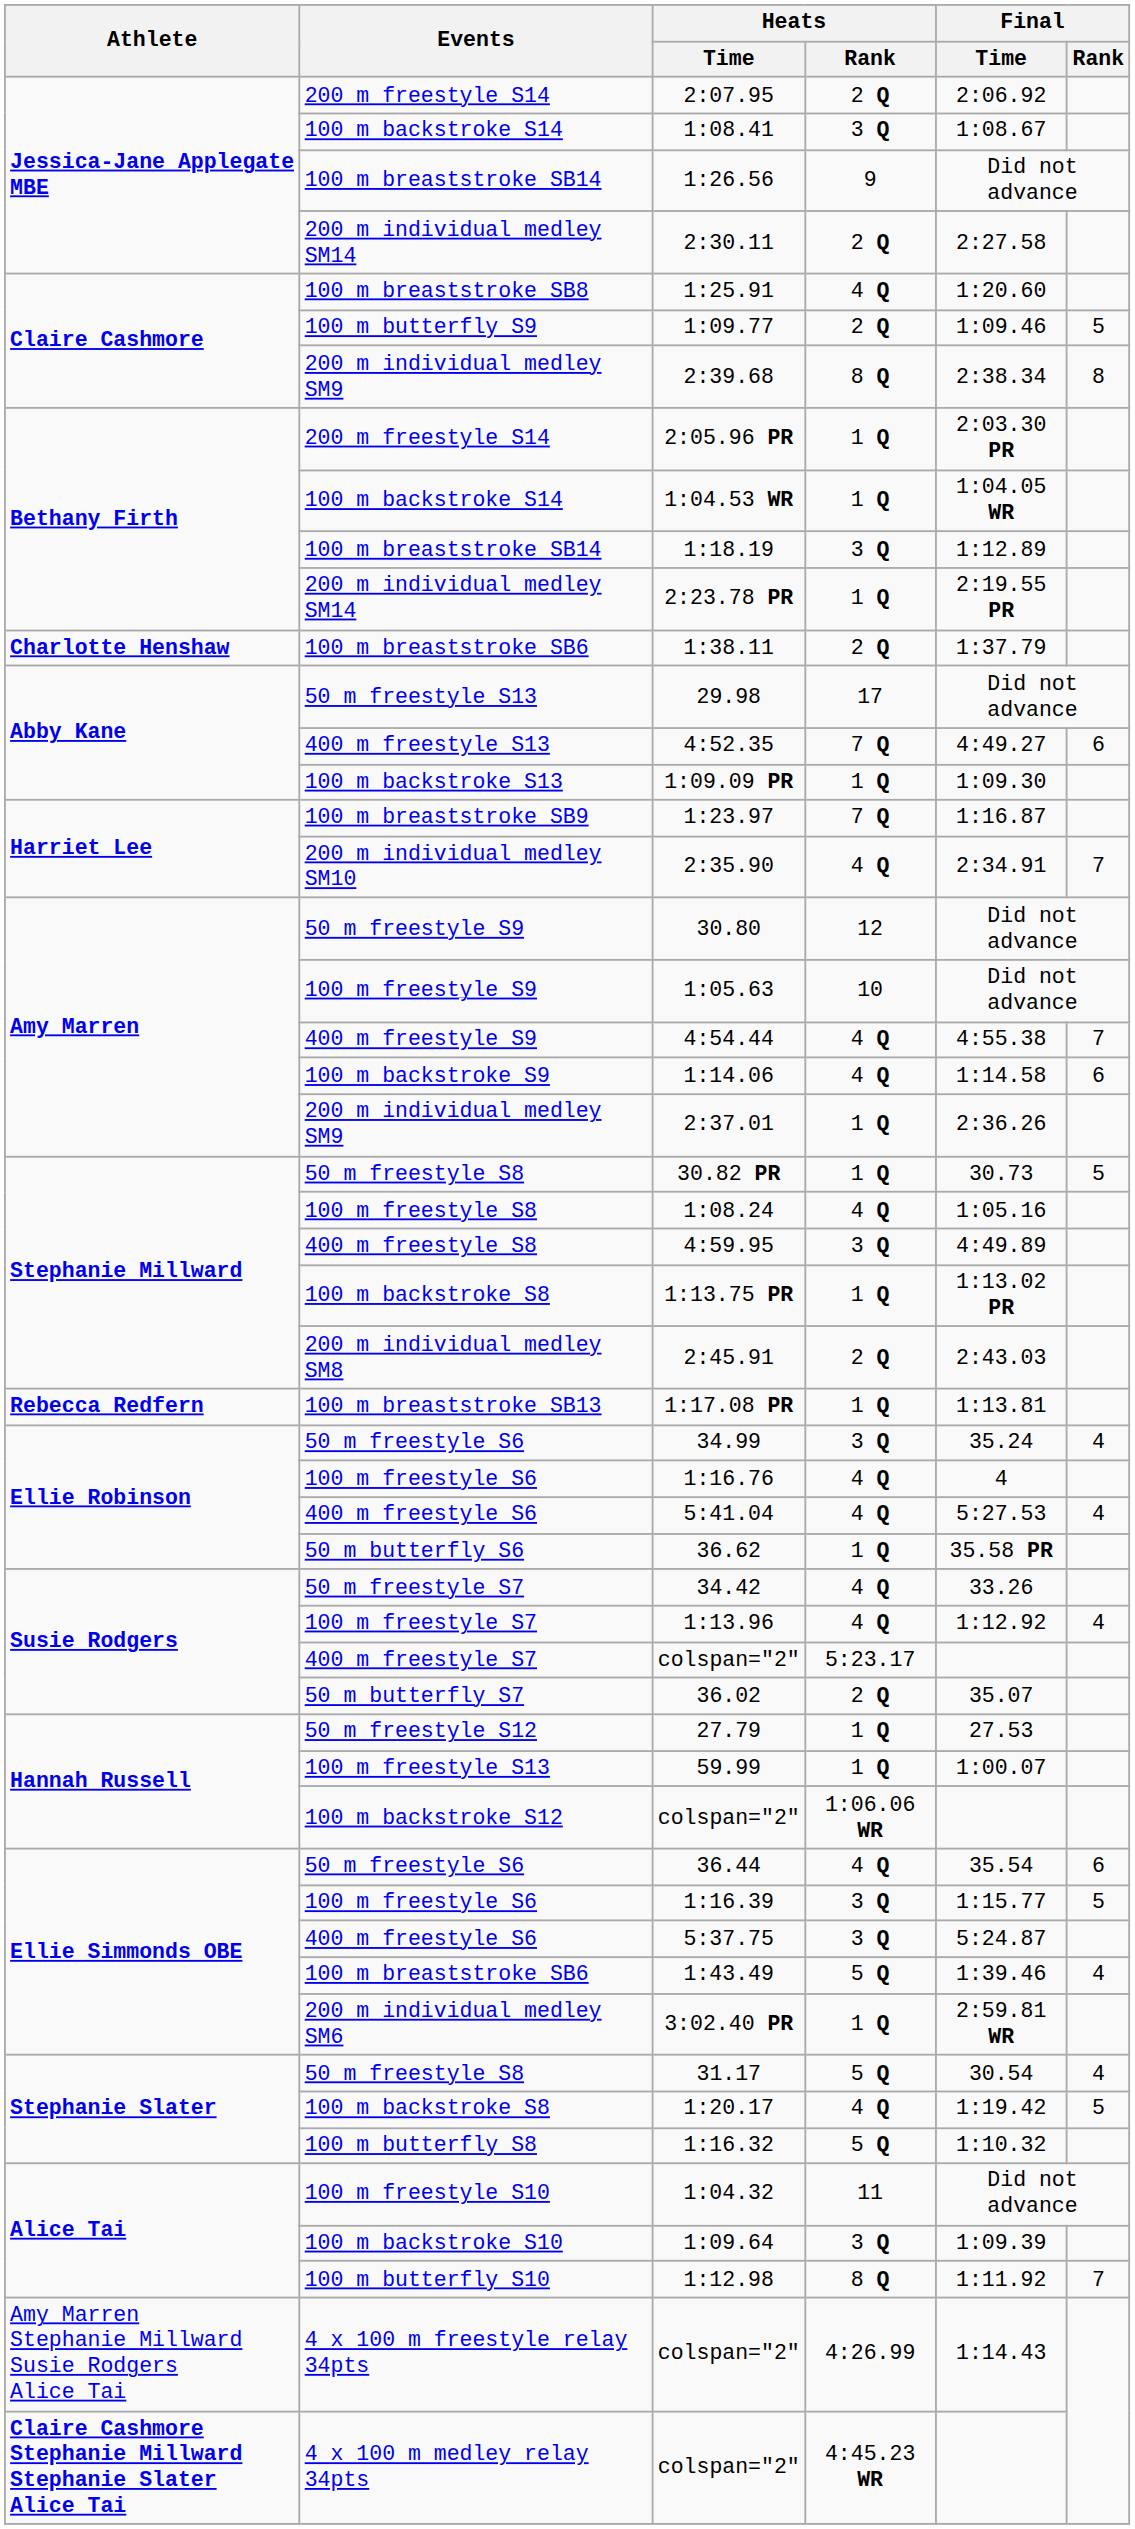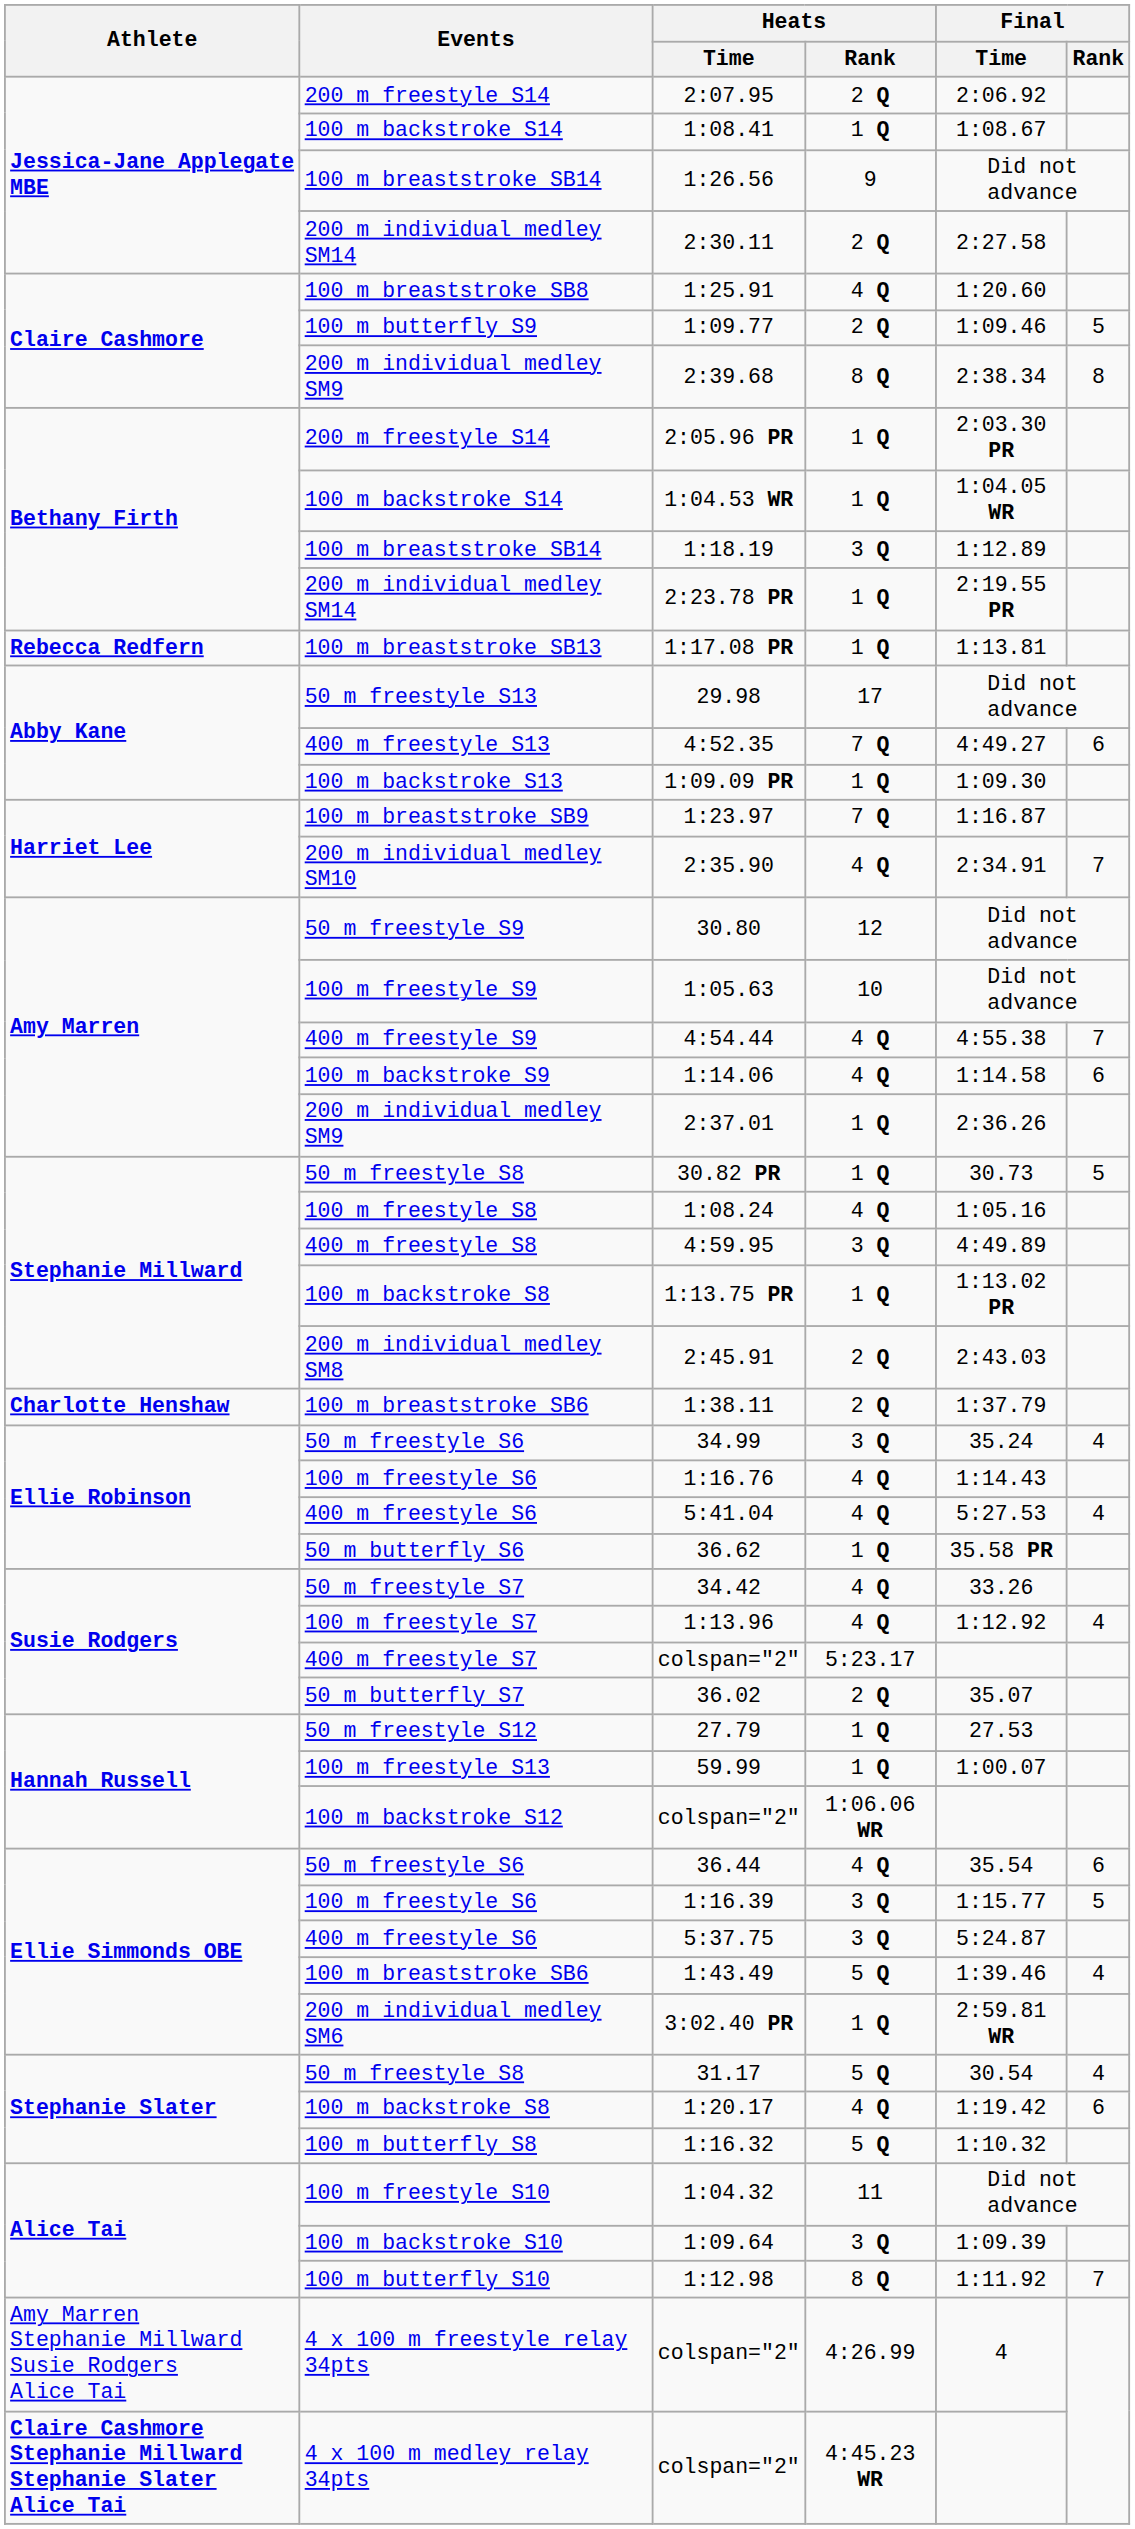(870, 131) 3 Q -> (870, 131) 1 Q
rows swapped: (447, 647) <-> (453, 1406)
(1001, 1479) 4 -> (1001, 1479) 1:14.43
(1098, 2109) 5 -> (1098, 2109) 6
(1001, 2354) 1:14.43 -> (1001, 2354) 4
